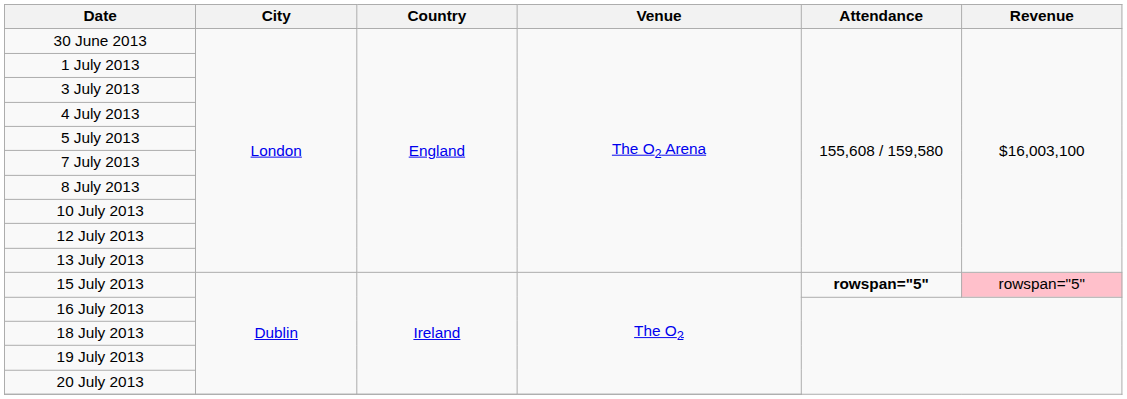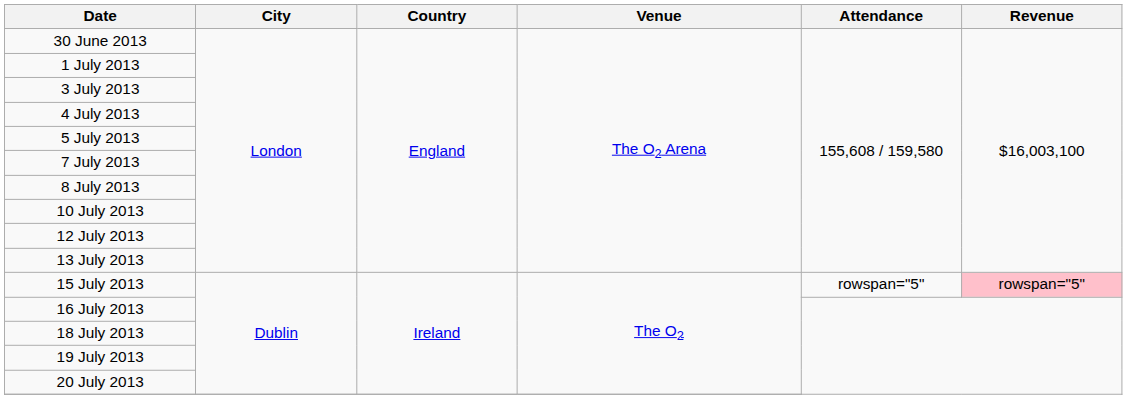(881, 284) bold -> (881, 284) normal
